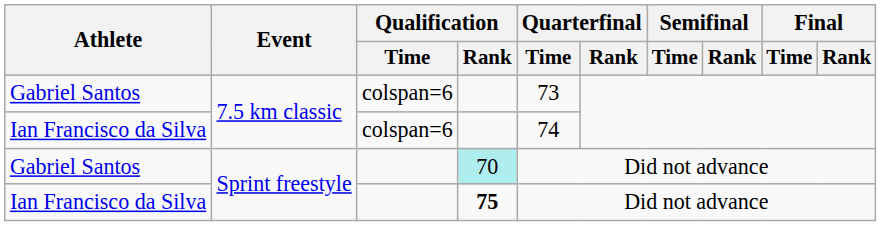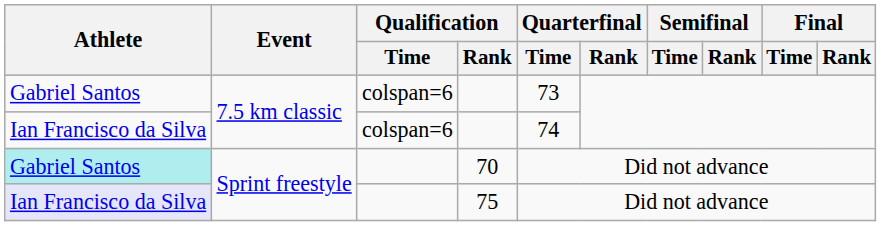(75, 166) no background -> (75, 166) paleturquoise background
(487, 166) paleturquoise background -> (487, 166) no background
(108, 202) no background -> (108, 202) lavender background
(487, 202) bold -> (487, 202) normal
